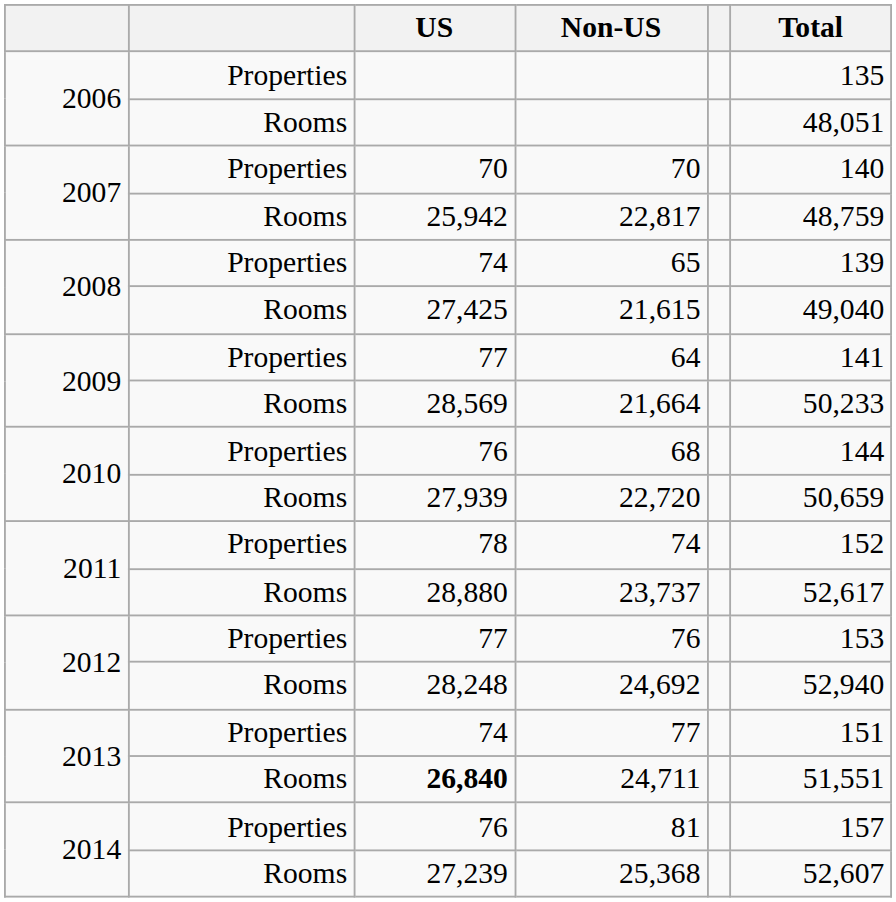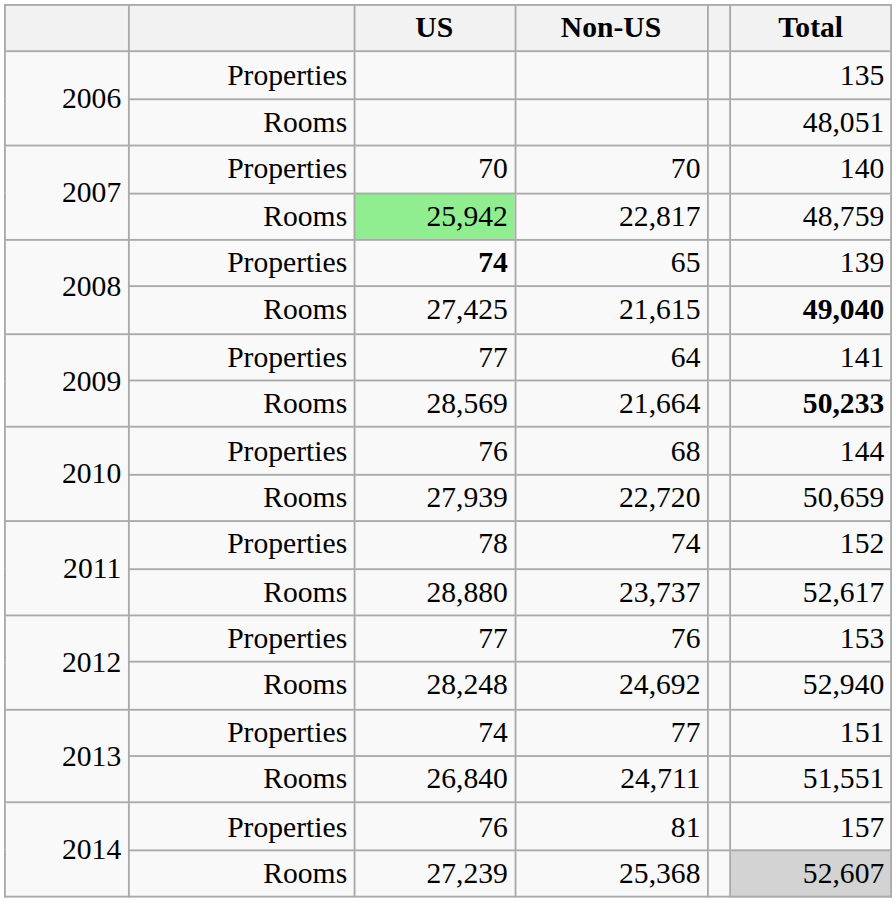(467, 215) no background -> (467, 215) lightgreen background
(493, 262) normal -> (493, 262) bold
(844, 309) normal -> (844, 309) bold
(844, 403) normal -> (844, 403) bold
(467, 779) bold -> (467, 779) normal
(844, 872) no background -> (844, 872) lightgrey background
